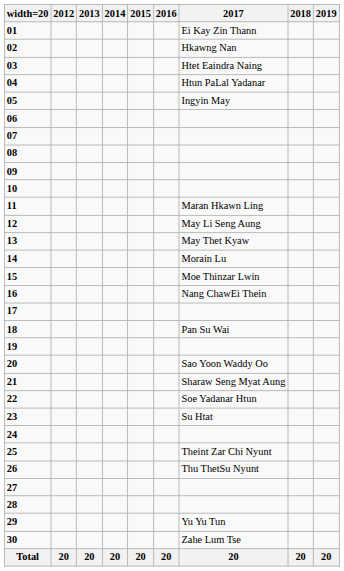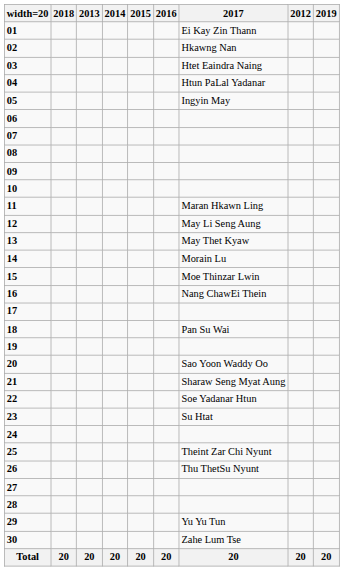columns swapped: (64, 13) <-> (301, 13)
